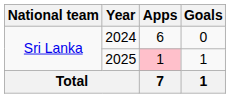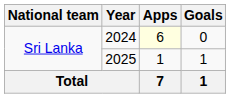(160, 37) no background -> (160, 37) lightyellow background
(160, 59) pink background -> (160, 59) no background
